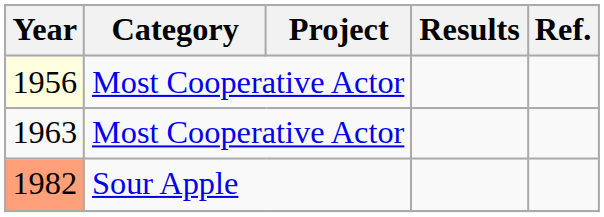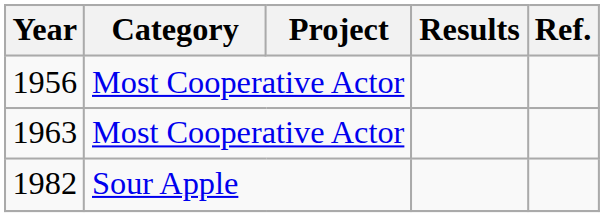(45, 81) lightyellow background -> (45, 81) no background
(45, 183) lightsalmon background -> (45, 183) no background
